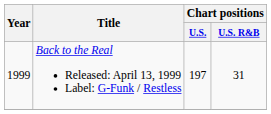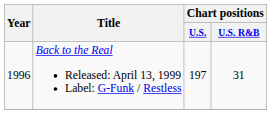(19, 75) 1999 -> (19, 75) 1996
